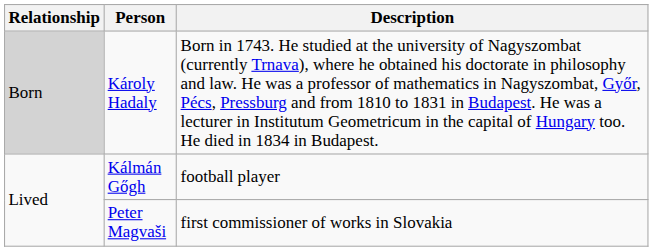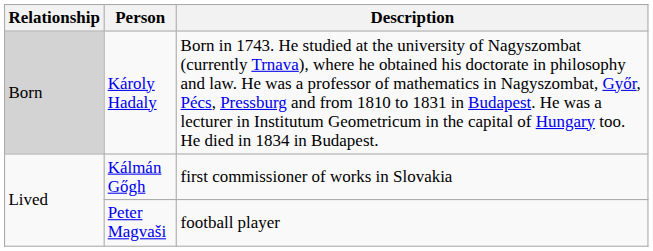(230, 176) football player -> (316, 176) first commissioner of works in Slovakia
(316, 222) first commissioner of works in Slovakia -> (230, 222) football player
